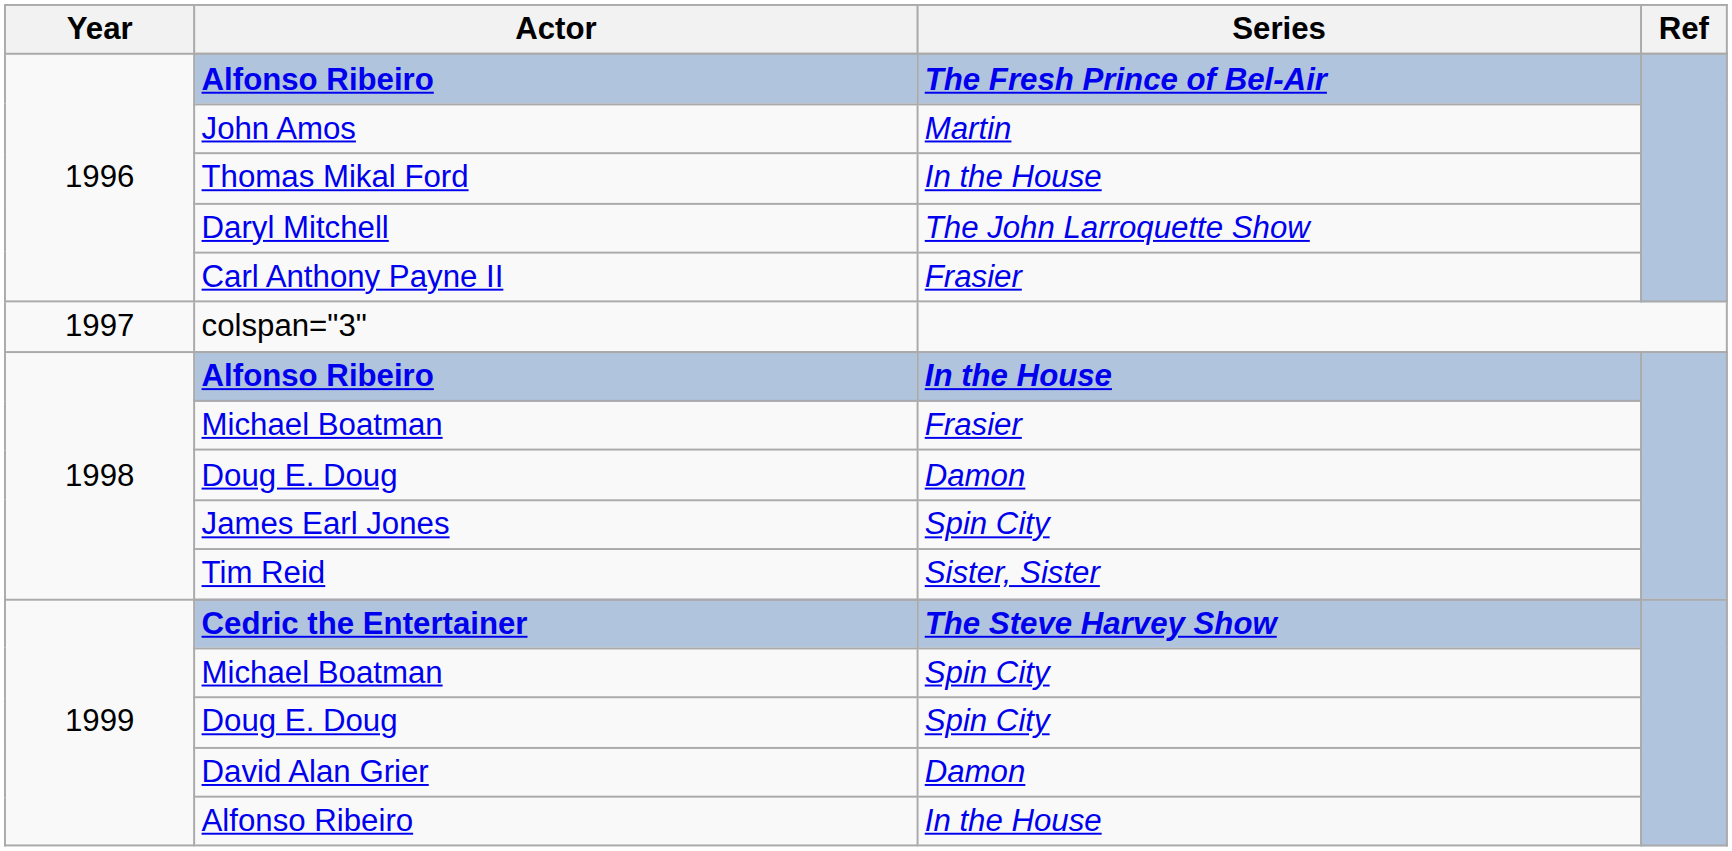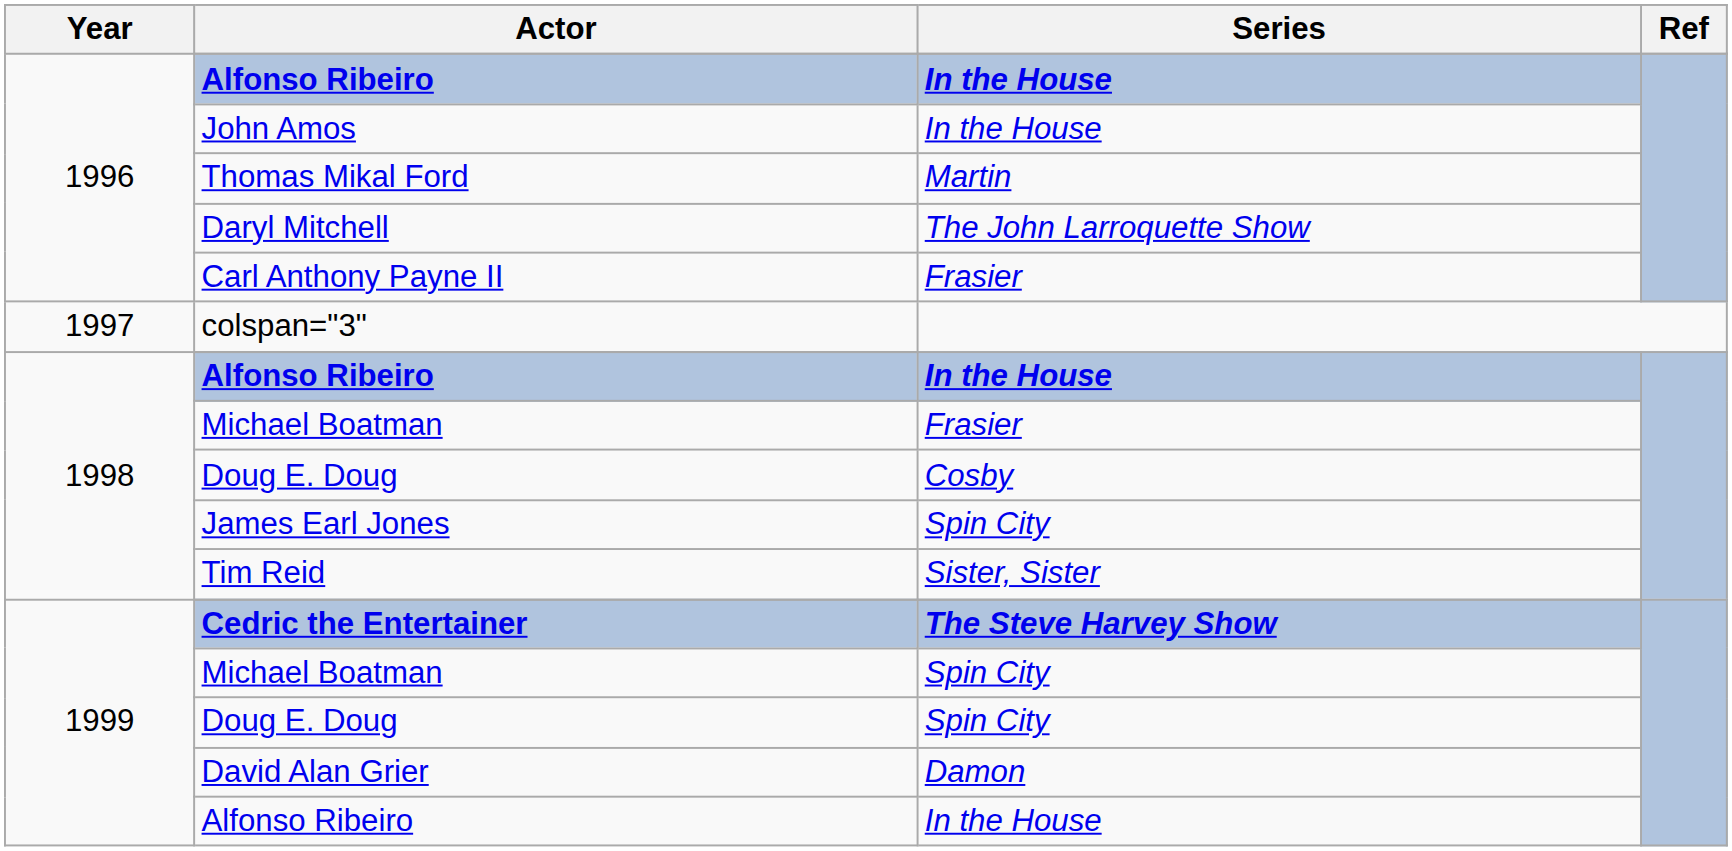(1126, 78) The Fresh Prince of Bel-Air -> (1018, 78) In the House
(968, 128) Martin -> (1013, 128) In the House
(1013, 177) In the House -> (968, 177) Martin
(975, 474) Damon -> (969, 474) Cosby
